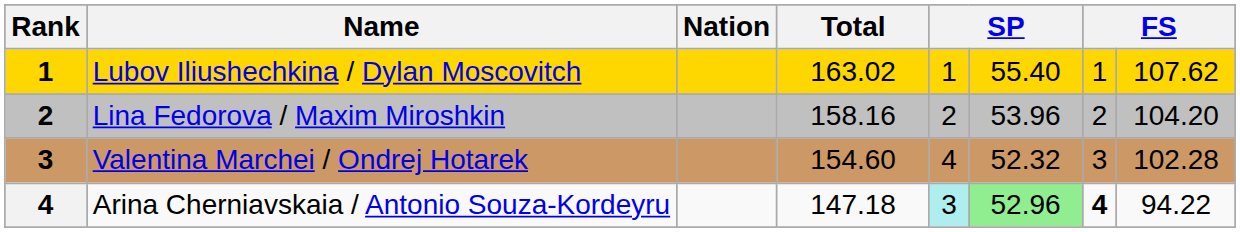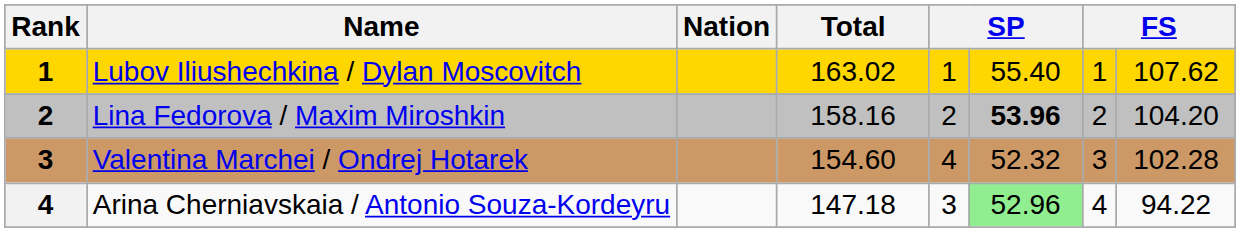(1026, 115) normal -> (1026, 115) bold
(949, 204) paleturquoise background -> (949, 204) no background
(1100, 204) bold -> (1100, 204) normal
